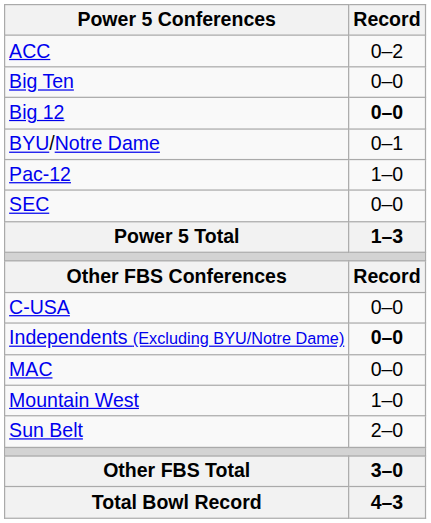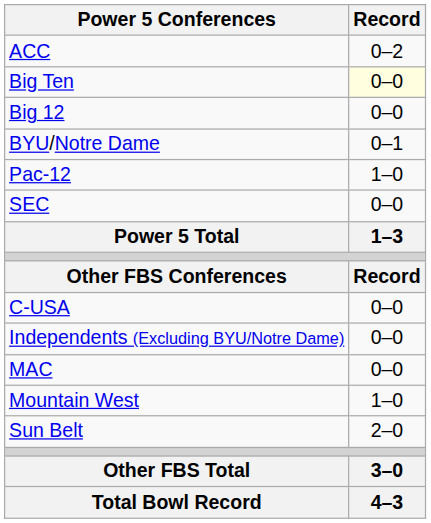(387, 81) no background -> (387, 81) lightyellow background
(387, 112) bold -> (387, 112) normal
(387, 338) bold -> (387, 338) normal
